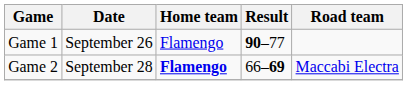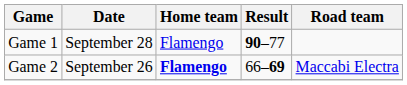(109, 42) September 26 -> (109, 42) September 28
(109, 67) September 28 -> (109, 67) September 26
